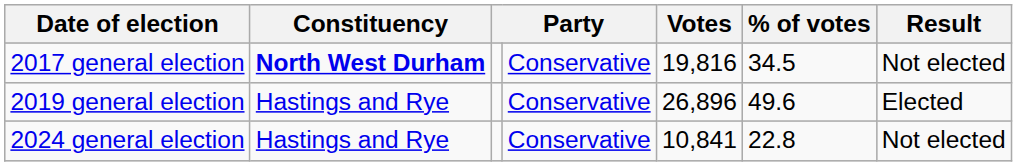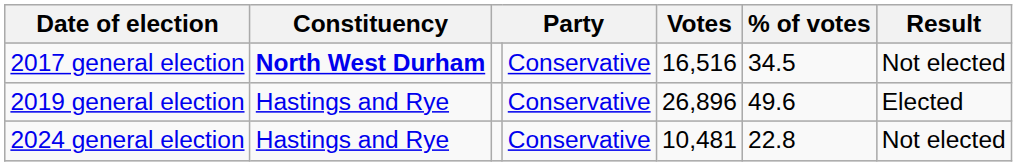(699, 62) 19,816 -> (699, 62) 16,516
(699, 140) 10,841 -> (699, 140) 10,481
